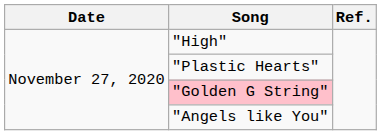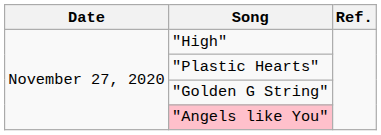(250, 92) pink background -> (250, 92) no background
(250, 117) no background -> (250, 117) pink background
